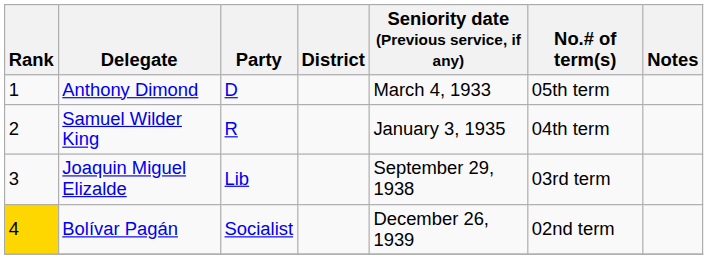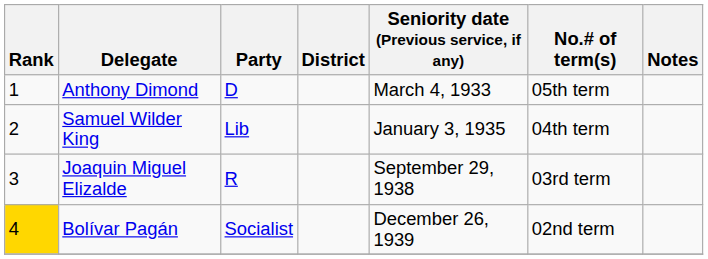(231, 129) R -> (237, 129) Lib
(237, 179) Lib -> (231, 179) R
